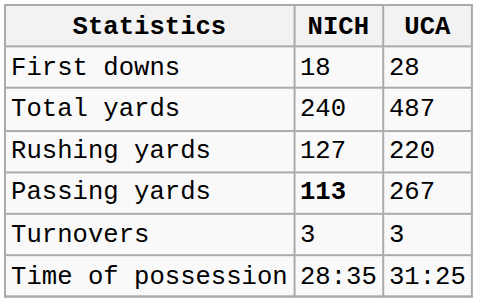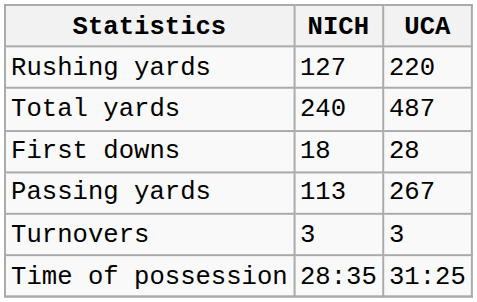rows swapped: (96, 68) <-> (111, 151)
(323, 193) bold -> (323, 193) normal
